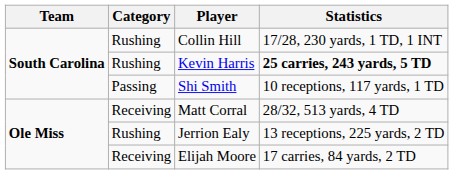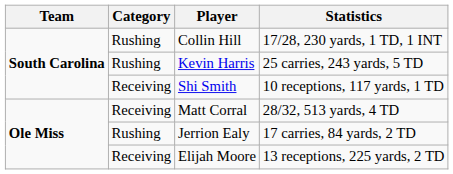(347, 63) bold -> (343, 63) normal
(134, 86) Passing -> (141, 86) Receiving
(354, 133) 13 receptions, 225 yards, 2 TD -> (339, 133) 17 carries, 84 yards, 2 TD
(339, 156) 17 carries, 84 yards, 2 TD -> (354, 156) 13 receptions, 225 yards, 2 TD
